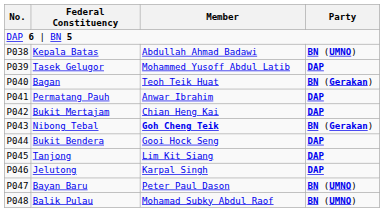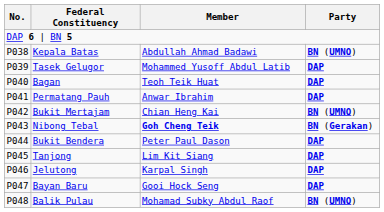(340, 82) BN (Gerakan) -> (316, 82) DAP
(316, 111) DAP -> (332, 111) BN (UMNO)
(180, 141) Gooi Hock Seng -> (186, 141) Peter Paul Dason
(186, 185) Peter Paul Dason -> (180, 185) Gooi Hock Seng
(332, 185) BN (UMNO) -> (316, 185) DAP
